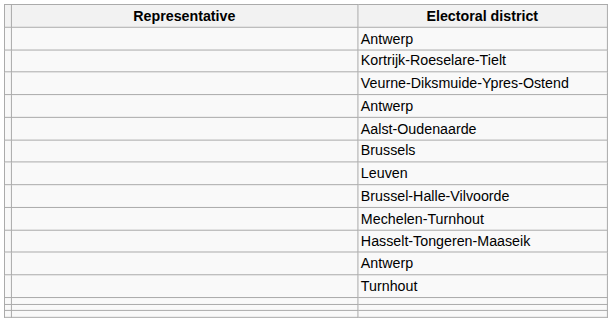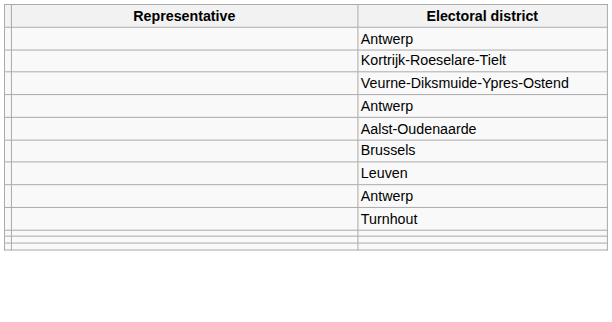- row: (8, 196)
- row: (8, 219)
- row: (8, 241)
